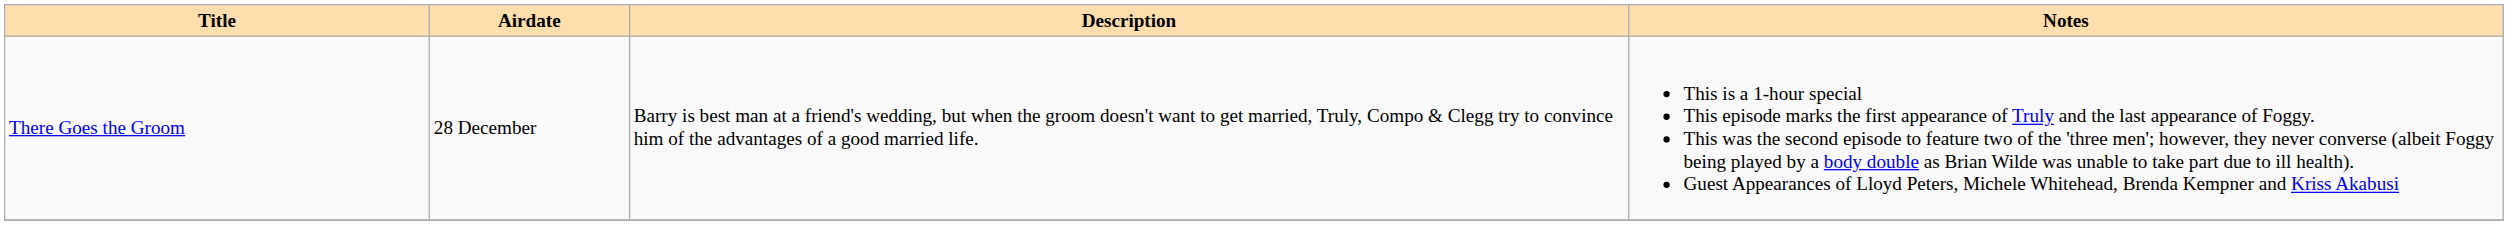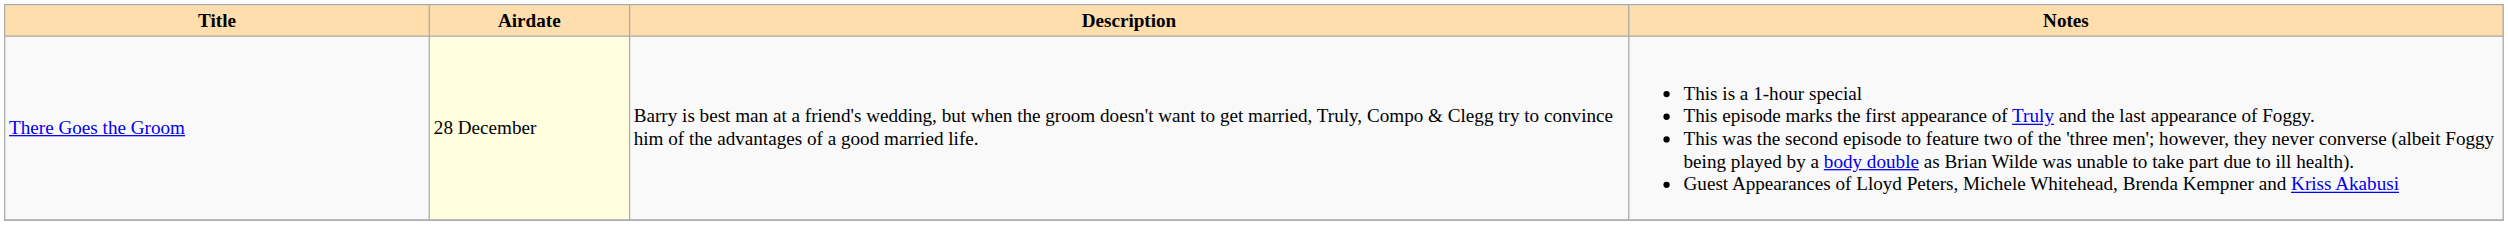(485, 127) no background -> (485, 127) lightyellow background
